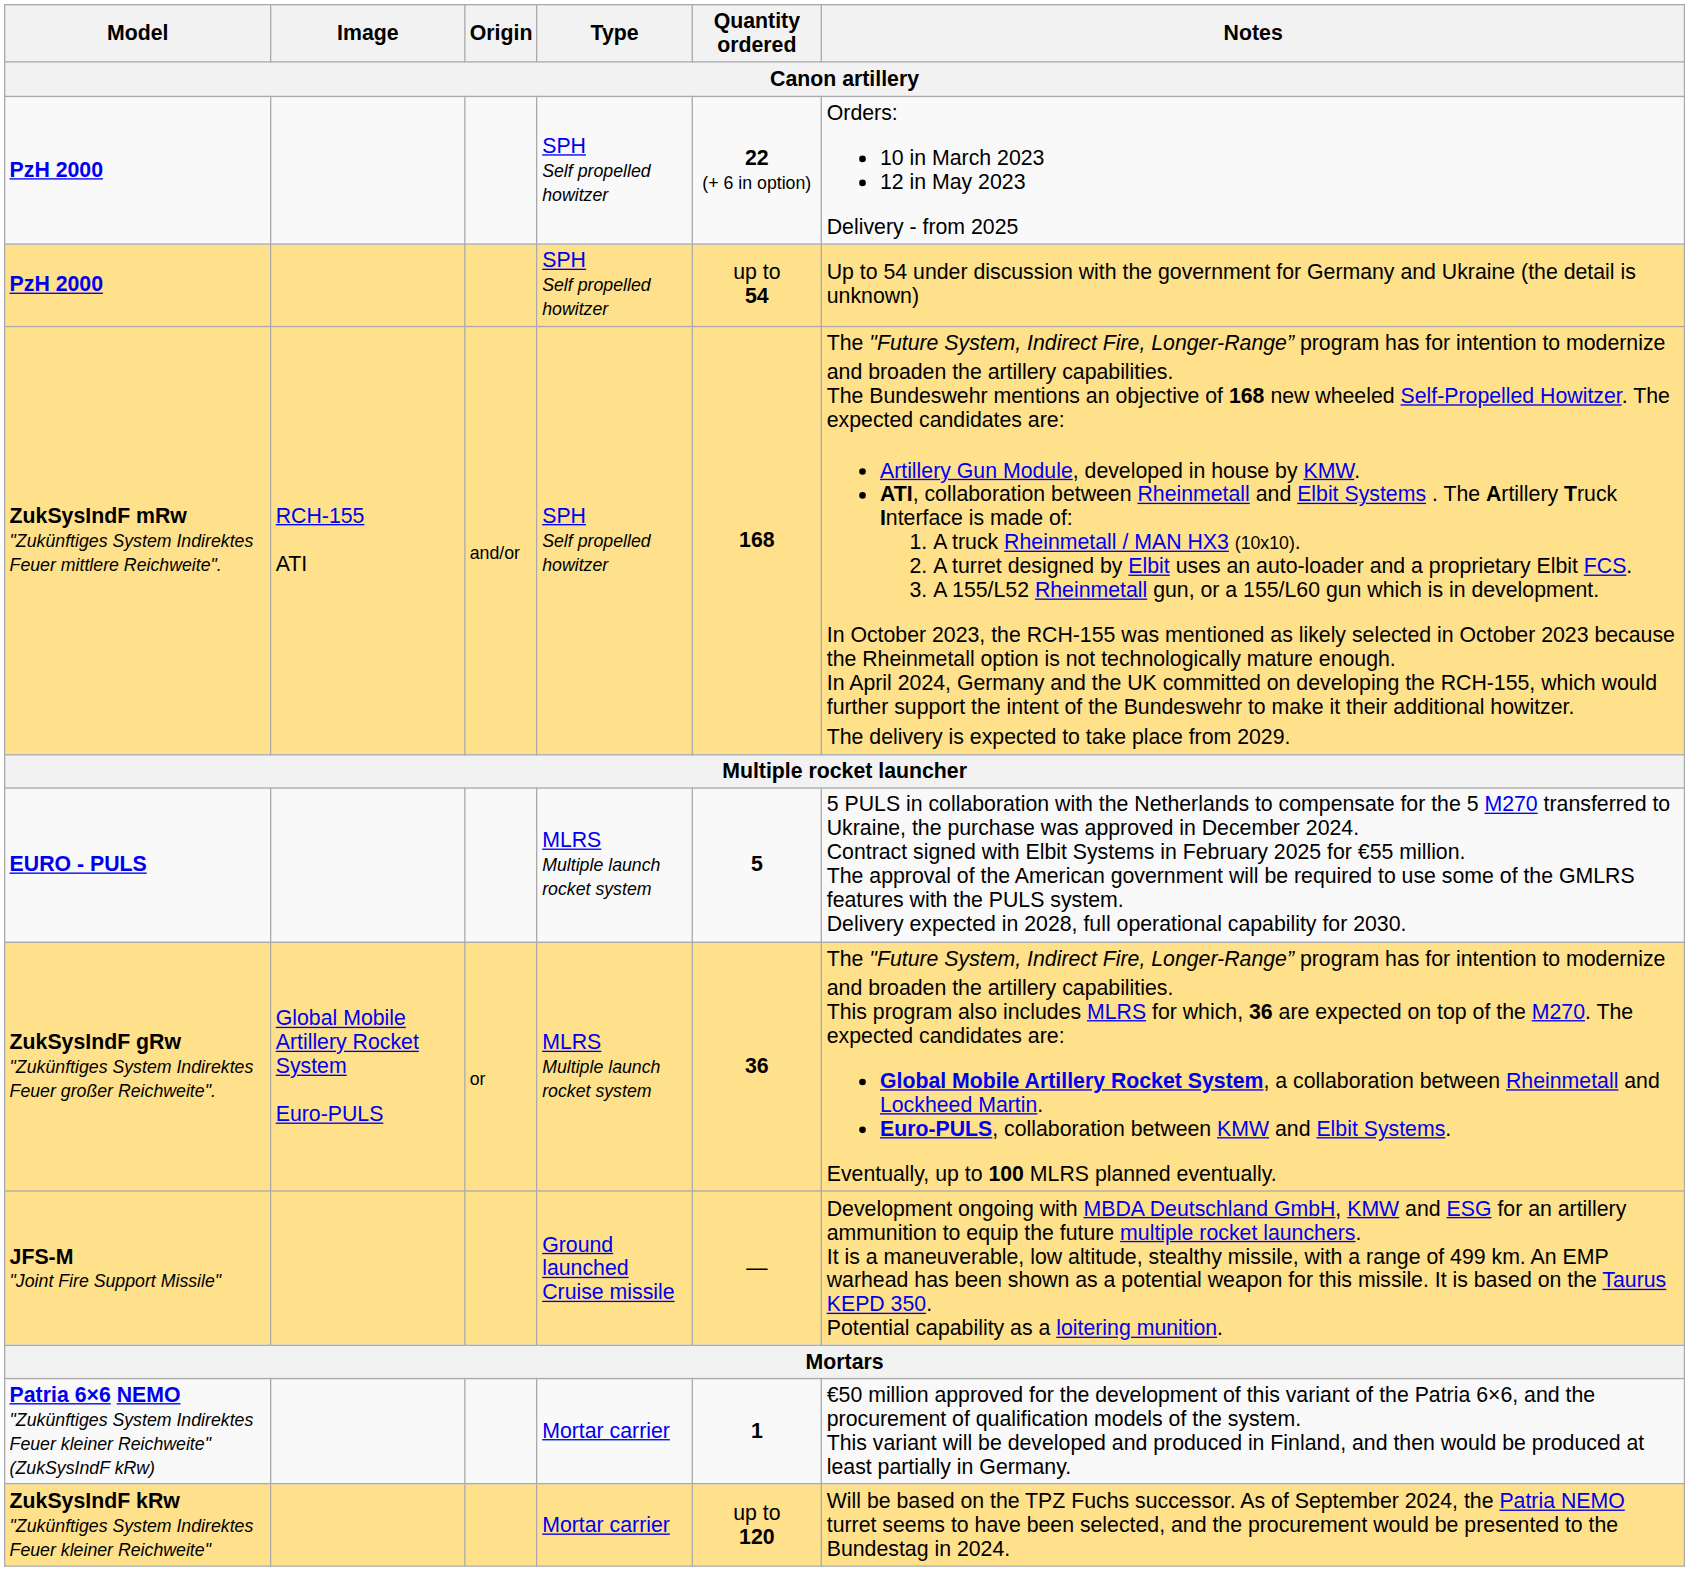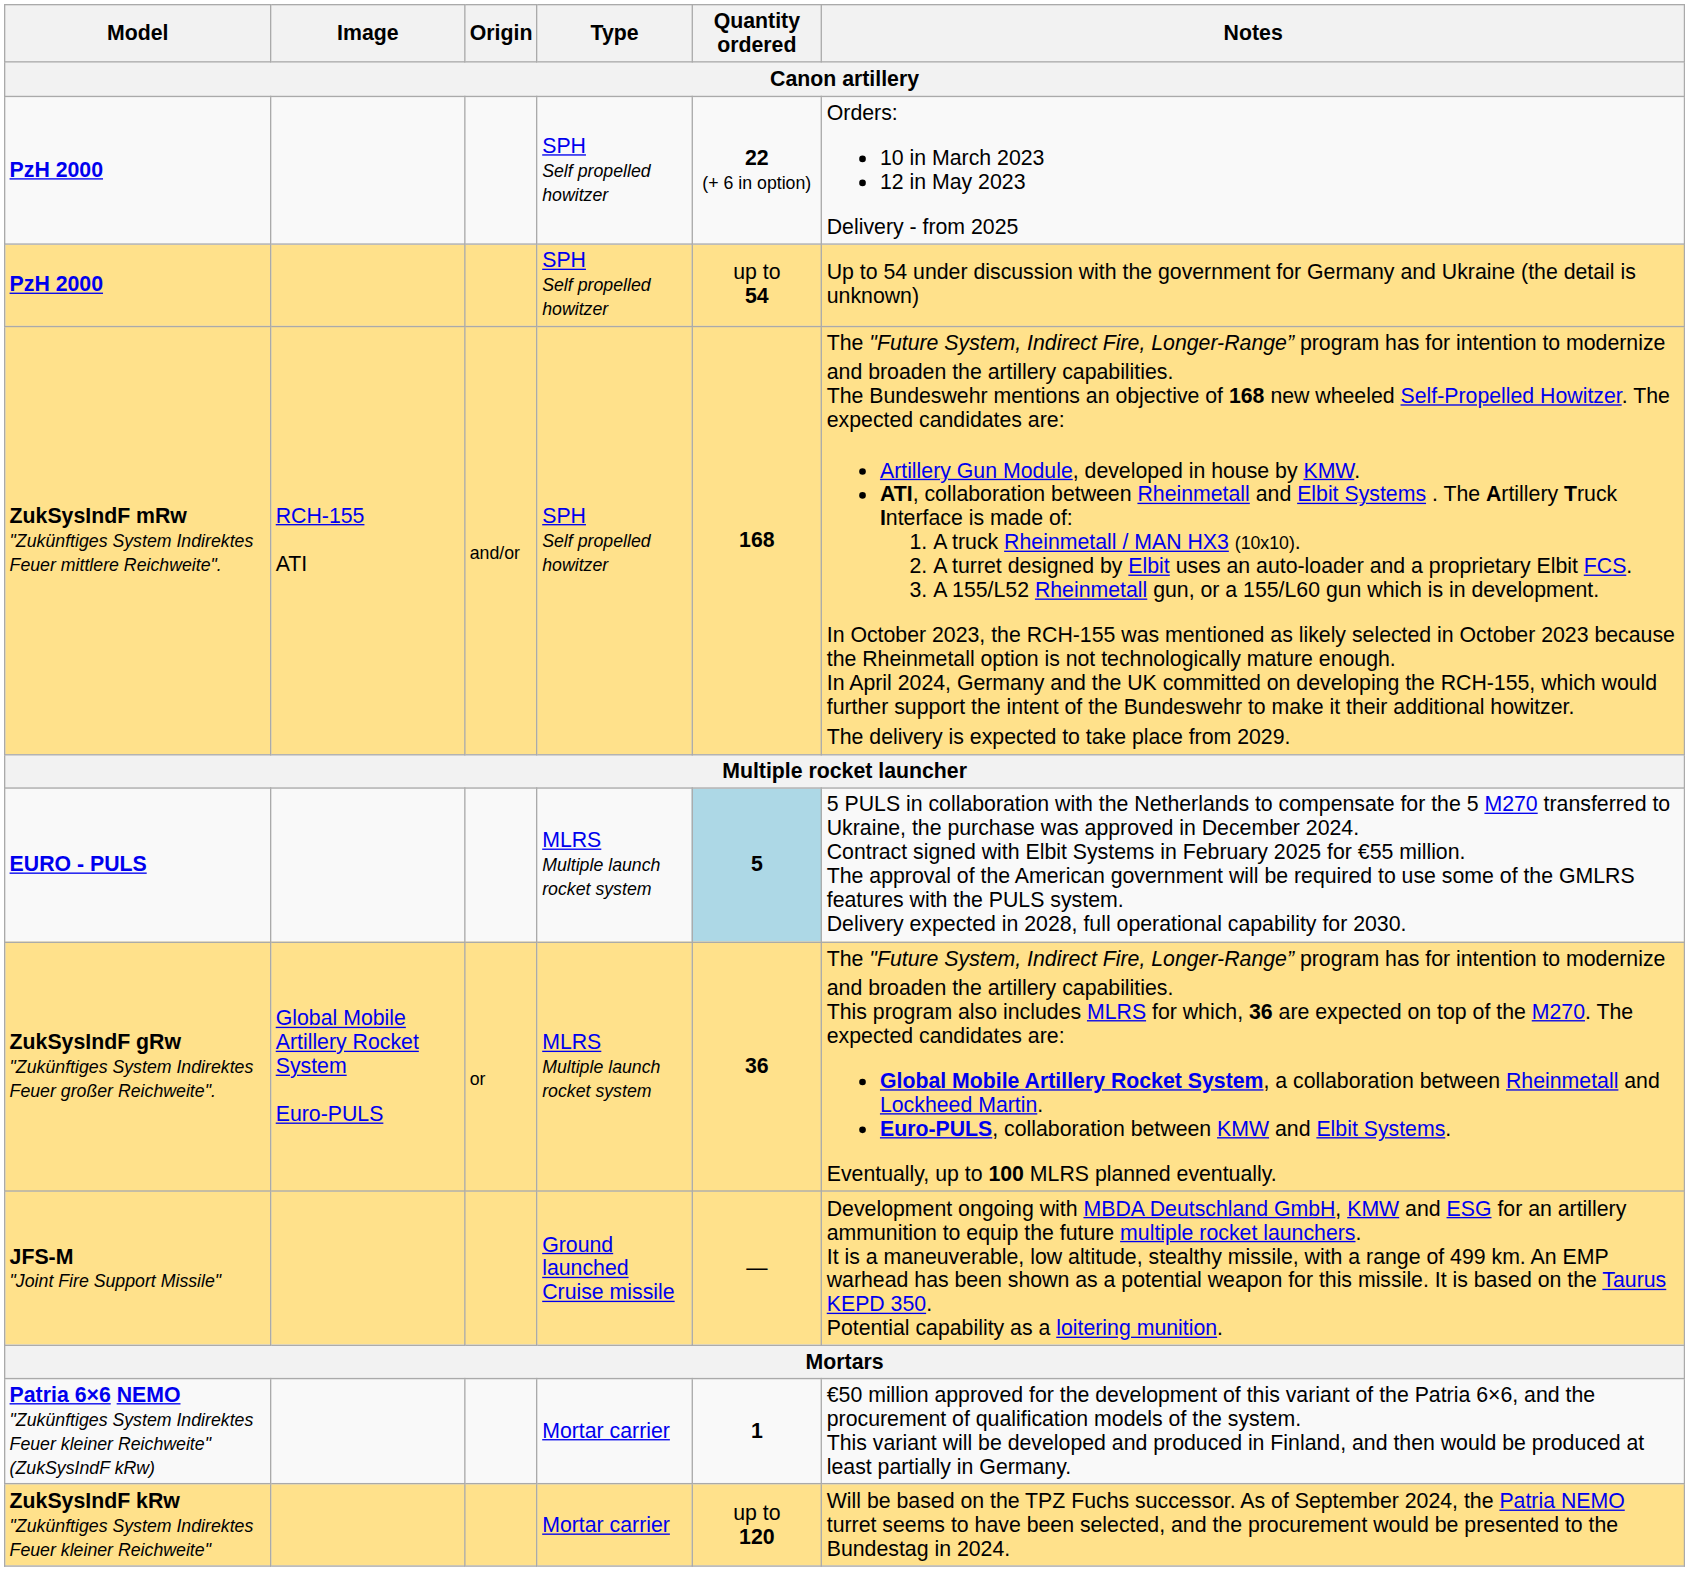(757, 864) no background -> (757, 864) lightblue background
